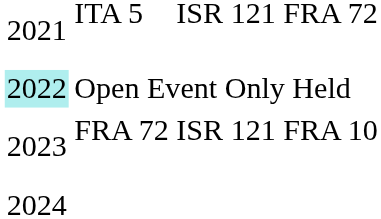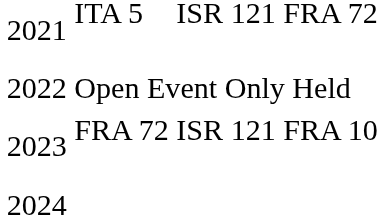(37, 88) paleturquoise background -> (37, 88) no background
